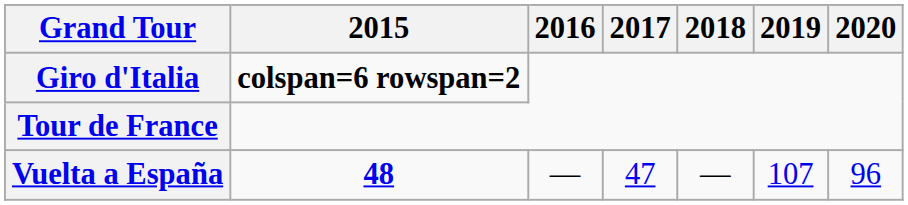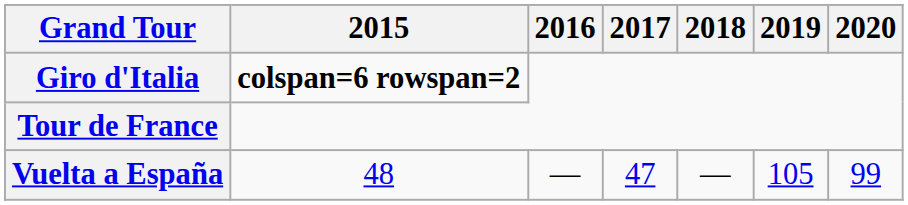(379, 174) bold -> (379, 174) normal
(791, 174) 107 -> (791, 174) 105
(866, 174) 96 -> (866, 174) 99
